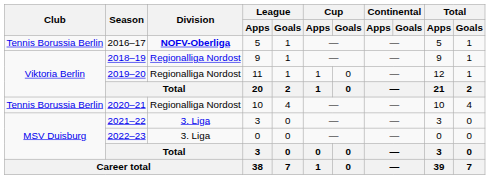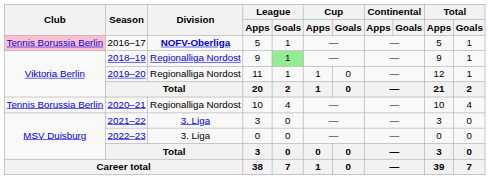(55, 43) no background -> (55, 43) pink background
(288, 58) no background -> (288, 58) lightgreen background
